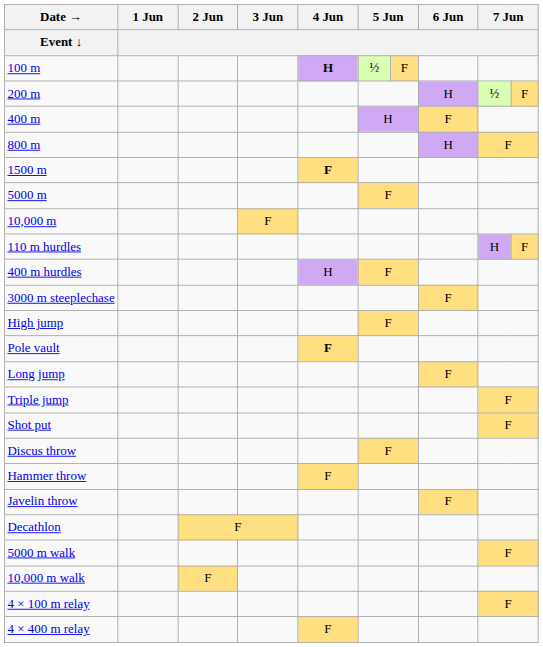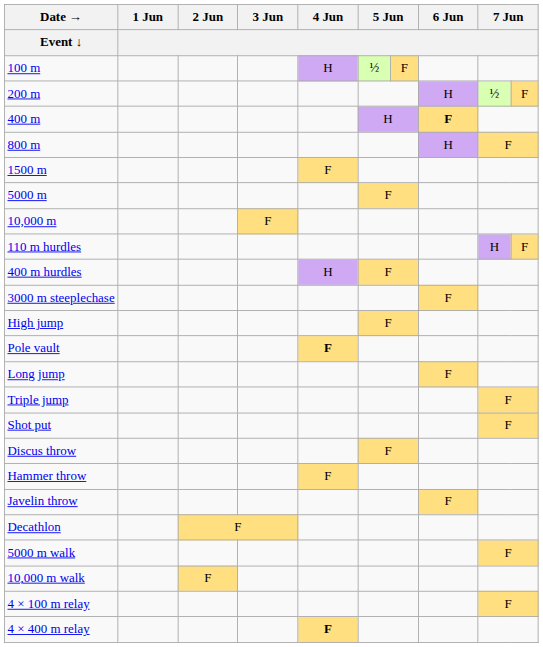(328, 68) bold -> (328, 68) normal
(448, 119) normal -> (448, 119) bold
(328, 170) bold -> (328, 170) normal
(328, 629) normal -> (328, 629) bold
